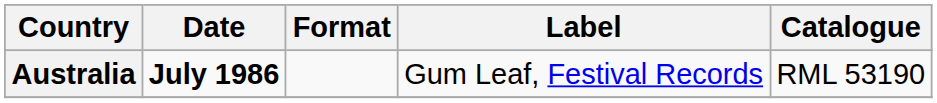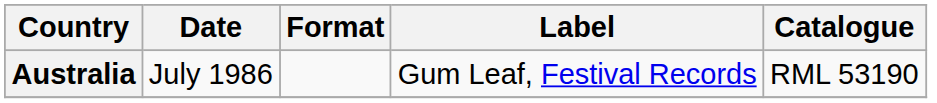(214, 73) bold -> (211, 73) normal
